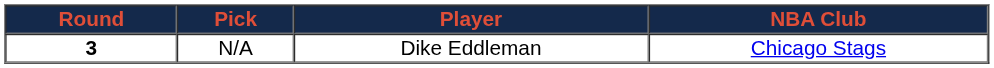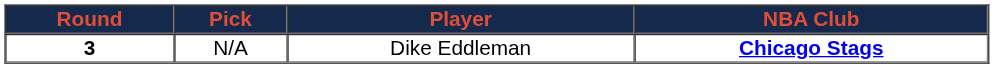(818, 48) normal -> (811, 48) bold
